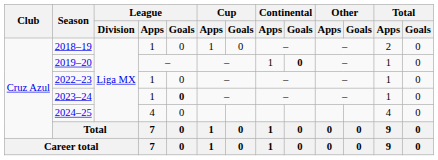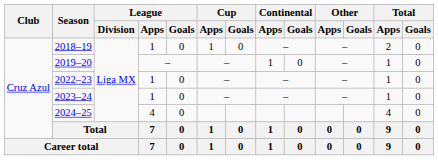(300, 63) bold -> (300, 63) normal
(182, 96) bold -> (182, 96) normal
